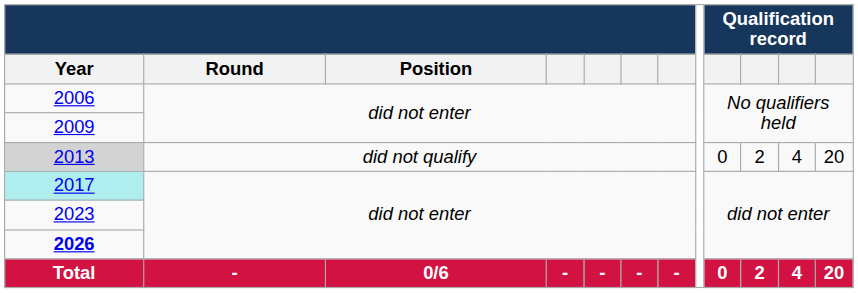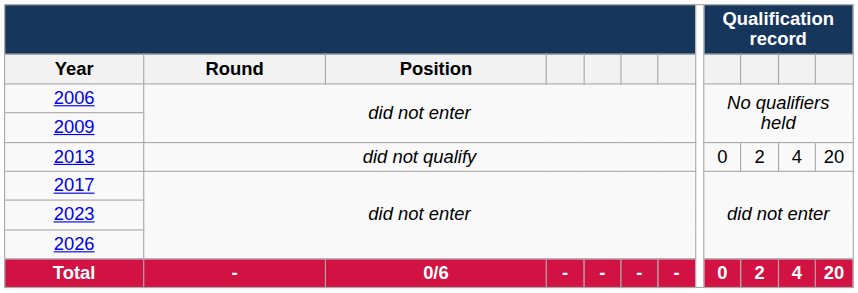(74, 156) lightgrey background -> (74, 156) no background
(74, 185) paleturquoise background -> (74, 185) no background
(74, 244) bold -> (74, 244) normal
